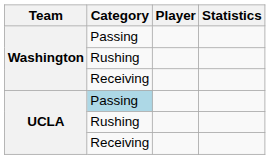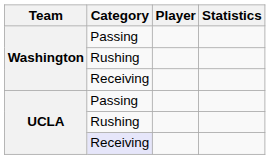(114, 100) lightblue background -> (114, 100) no background
(120, 143) no background -> (120, 143) lavender background
